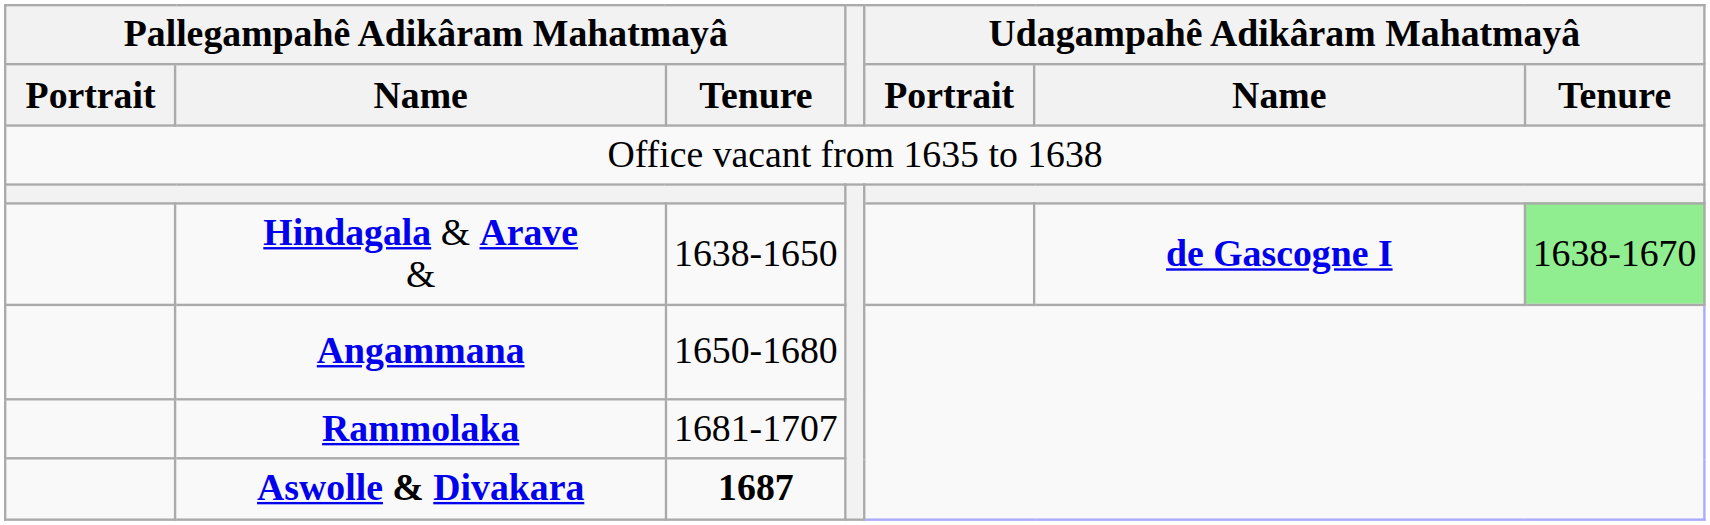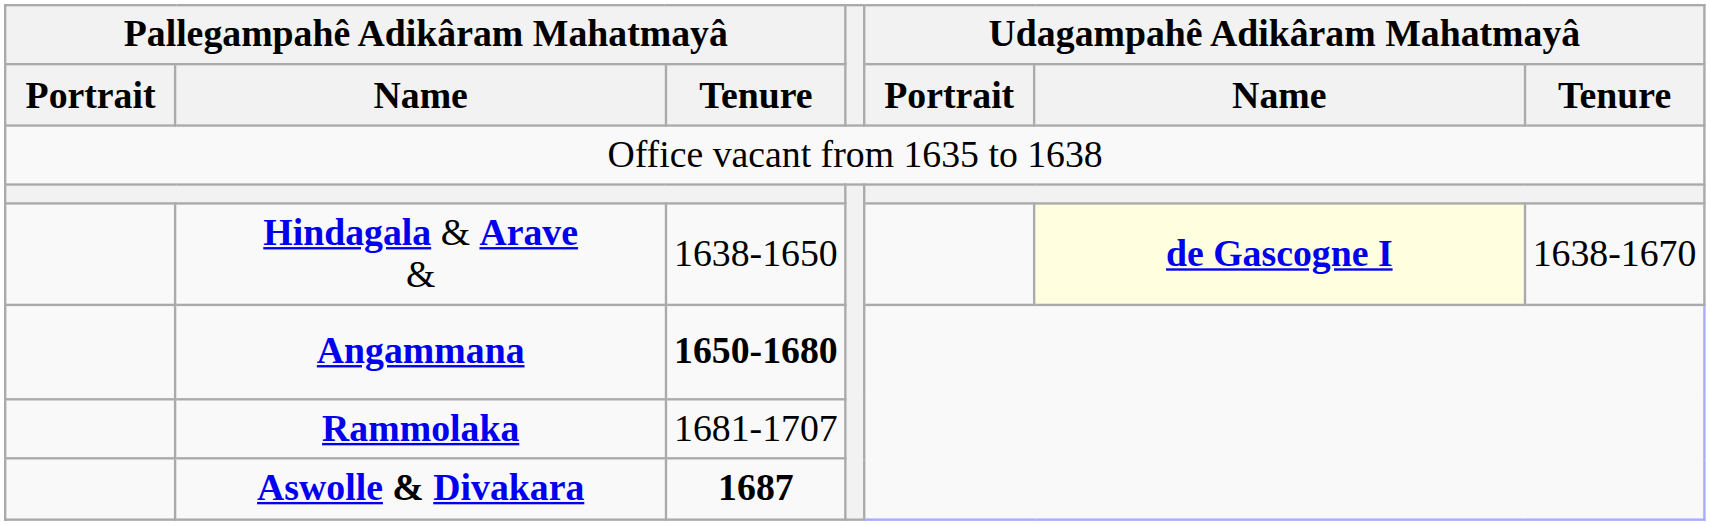(1279, 252) no background -> (1279, 252) lightyellow background
(1615, 252) lightgreen background -> (1615, 252) no background
(756, 351) normal -> (756, 351) bold
